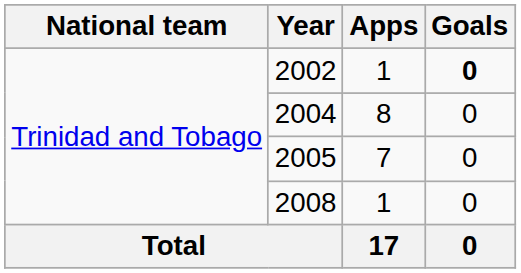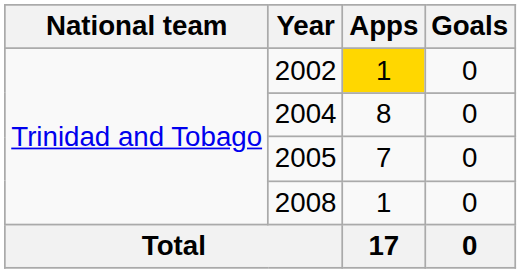(384, 70) no background -> (384, 70) gold background
(470, 70) bold -> (470, 70) normal
